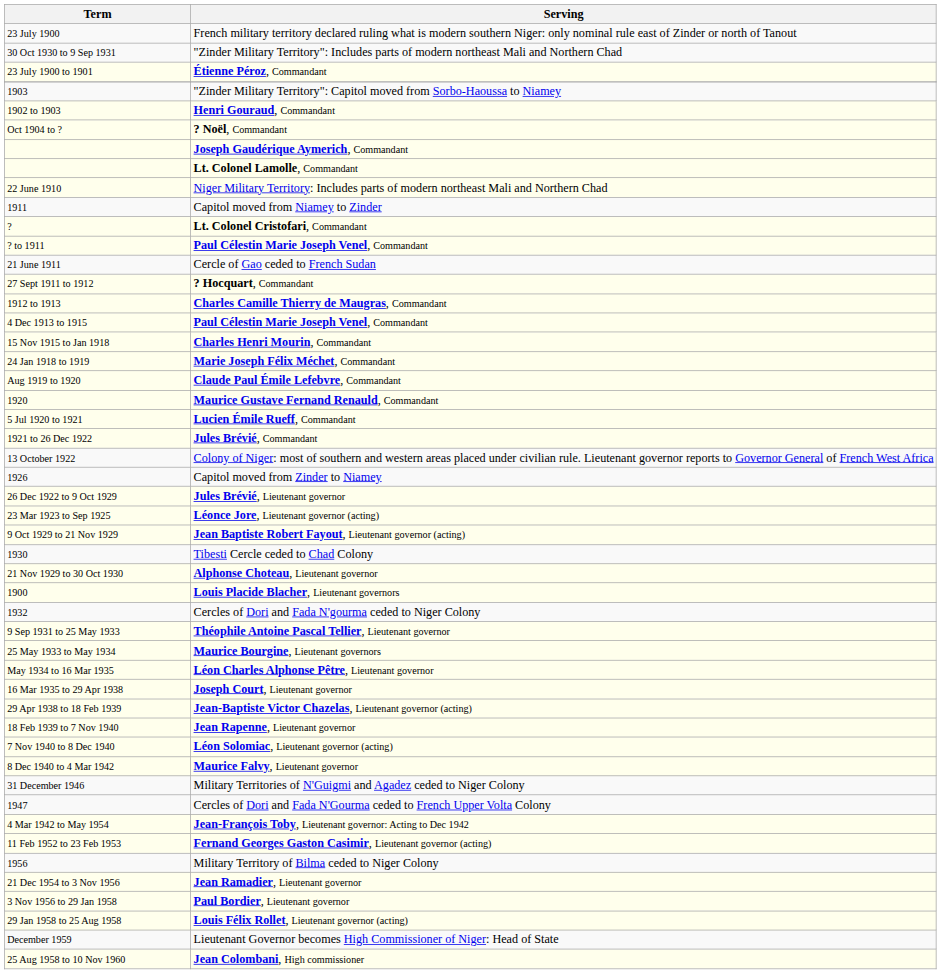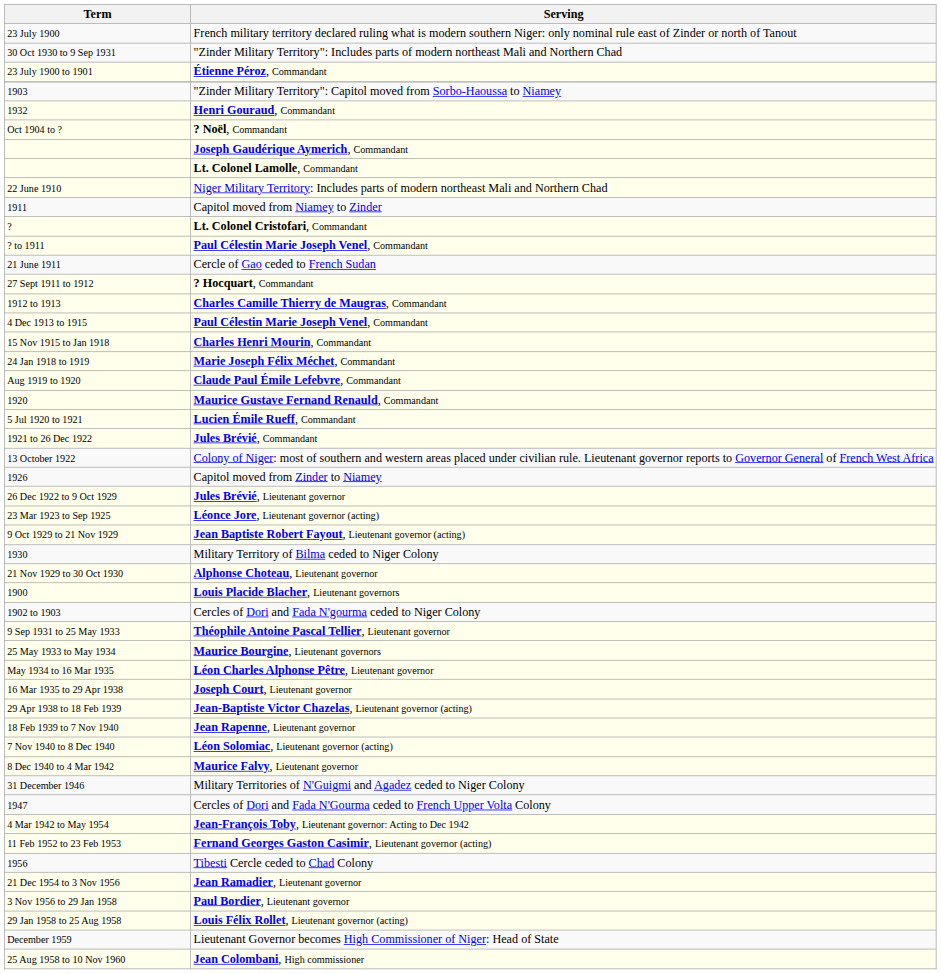(34, 111) 1902 to 1903 -> (17, 111) 1932
(283, 554) Tibesti Cercle ceded to Chad Colony -> (316, 554) Military Territory of Bilma ceded to Niger Colony
(17, 612) 1932 -> (34, 612) 1902 to 1903
(316, 862) Military Territory of Bilma ceded to Niger Colony -> (283, 862) Tibesti Cercle ceded to Chad Colony
